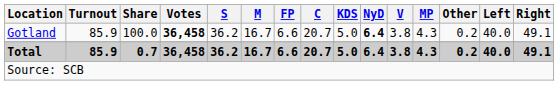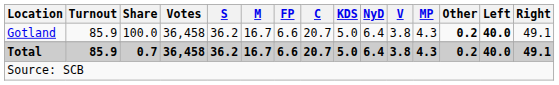(184, 33) bold -> (184, 33) normal
(374, 33) bold -> (374, 33) normal
(467, 33) normal -> (467, 33) bold
(497, 33) normal -> (497, 33) bold
